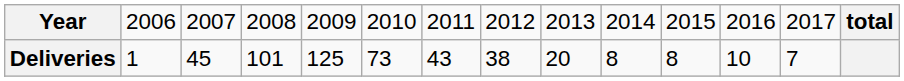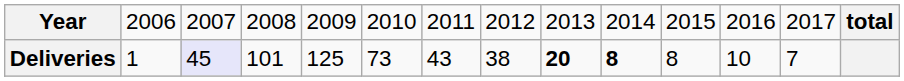(199, 57) no background -> (199, 57) lavender background
(558, 57) normal -> (558, 57) bold
(612, 57) normal -> (612, 57) bold
